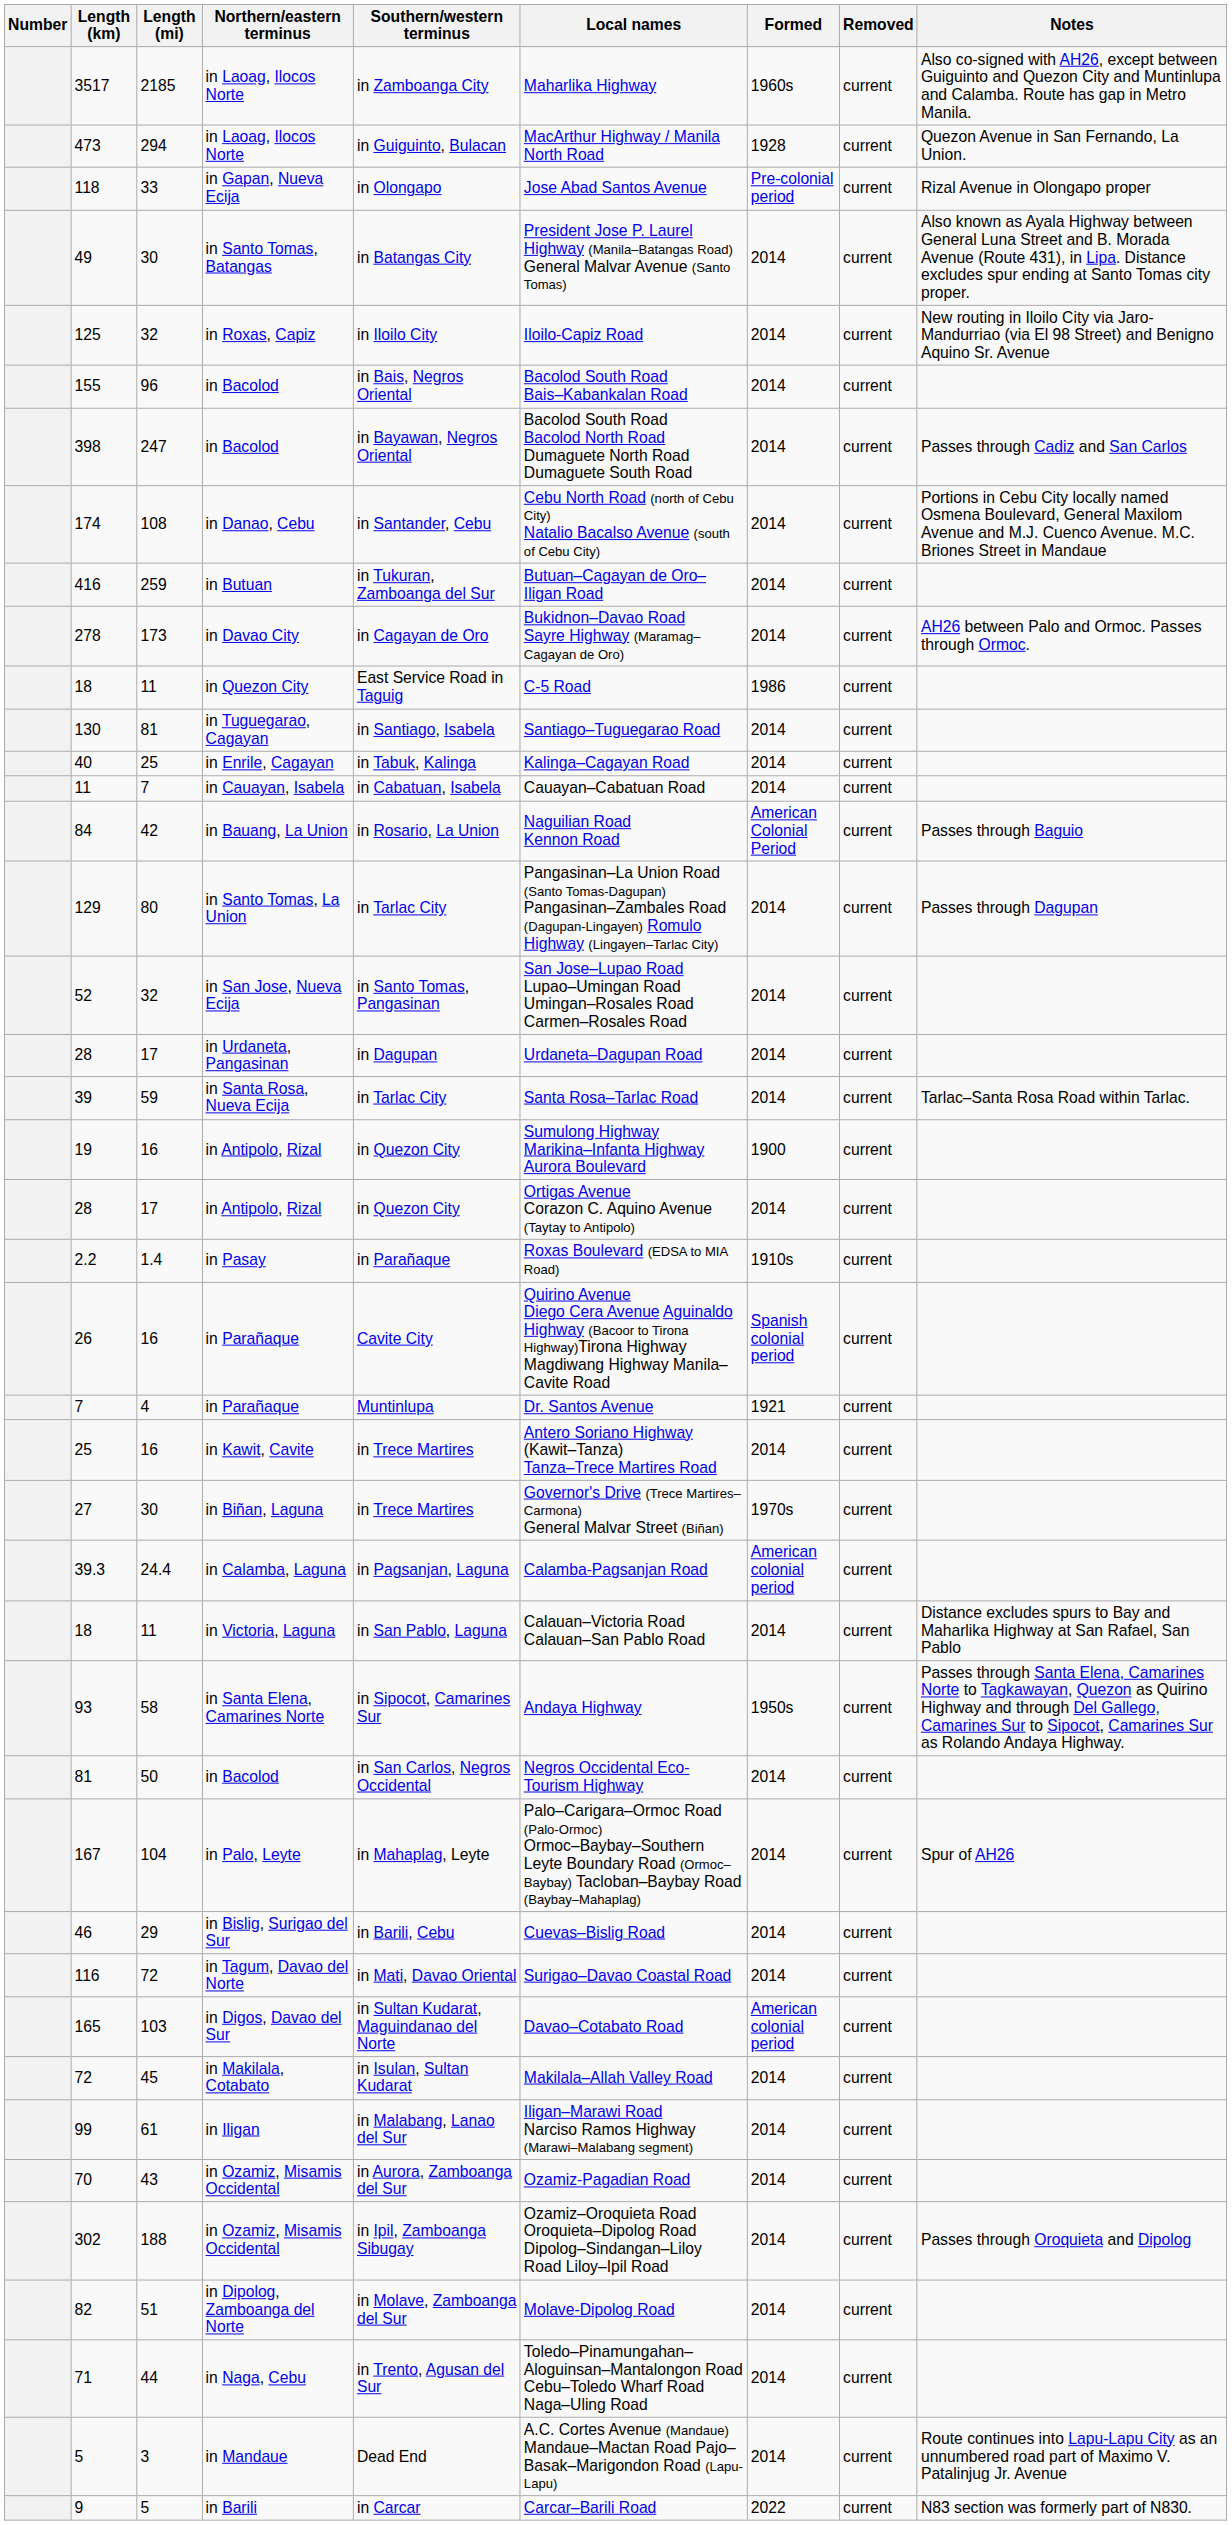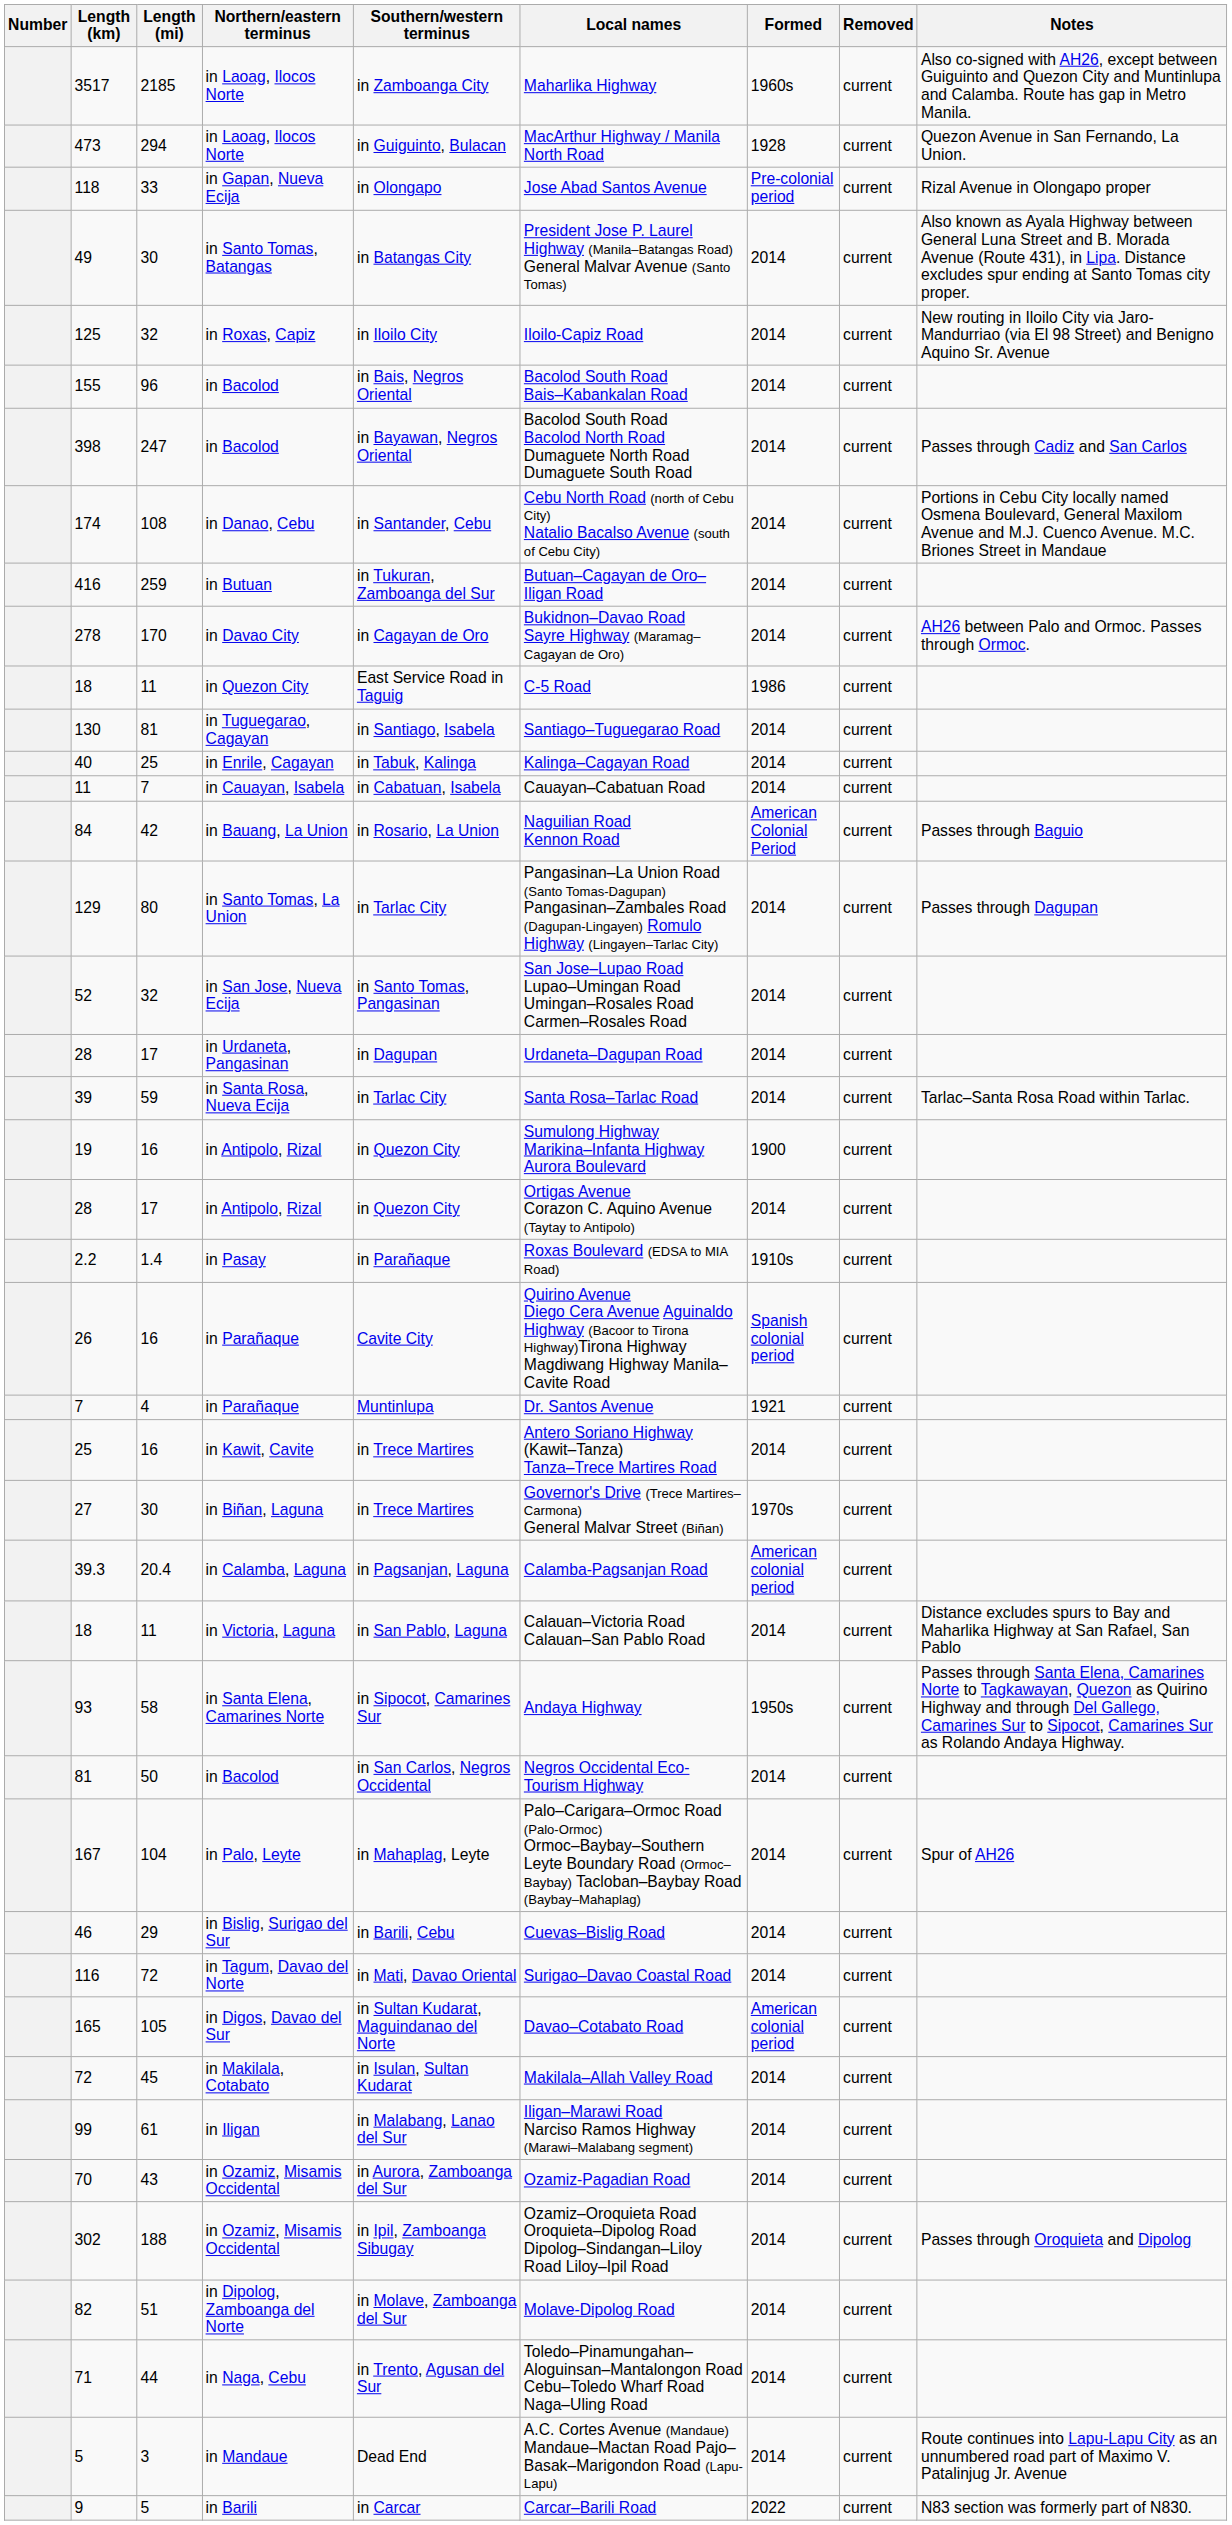(154, 636) 173 -> (154, 636) 170
(156, 1570) 24.4 -> (156, 1570) 20.4
(154, 2026) 103 -> (154, 2026) 105
